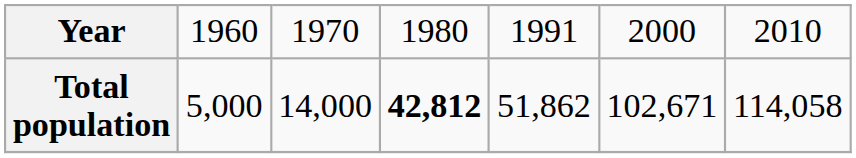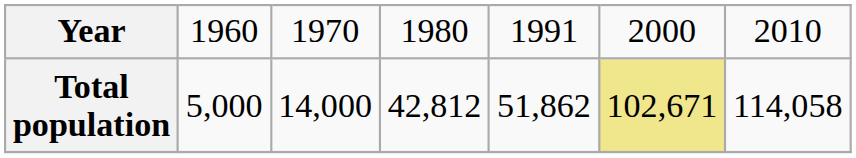(435, 104) bold -> (435, 104) normal
(662, 104) no background -> (662, 104) khaki background
